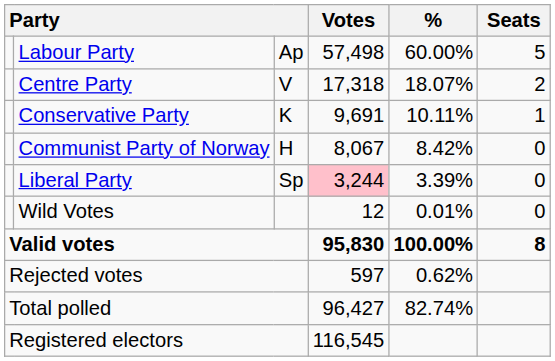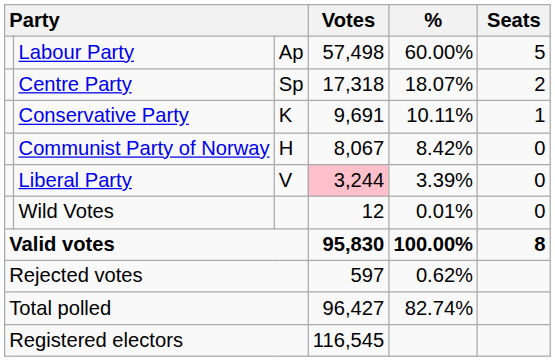(286, 84) V -> (291, 84) Sp
(291, 180) Sp -> (286, 180) V
